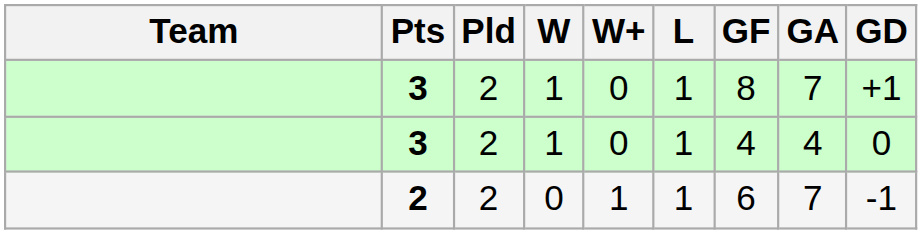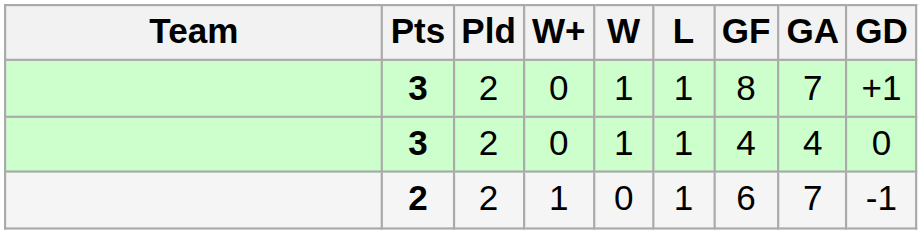columns swapped: (554, 32) <-> (619, 32)
